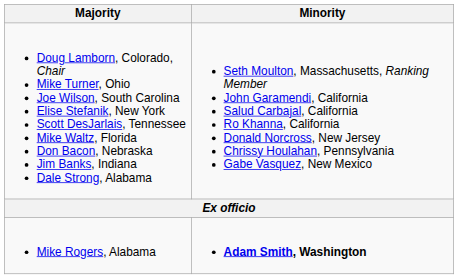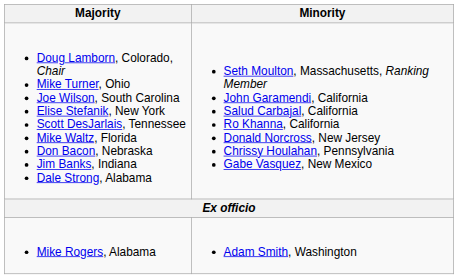(322, 252) bold -> (322, 252) normal
